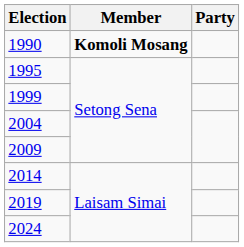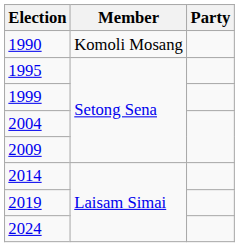(131, 44) bold -> (129, 44) normal
